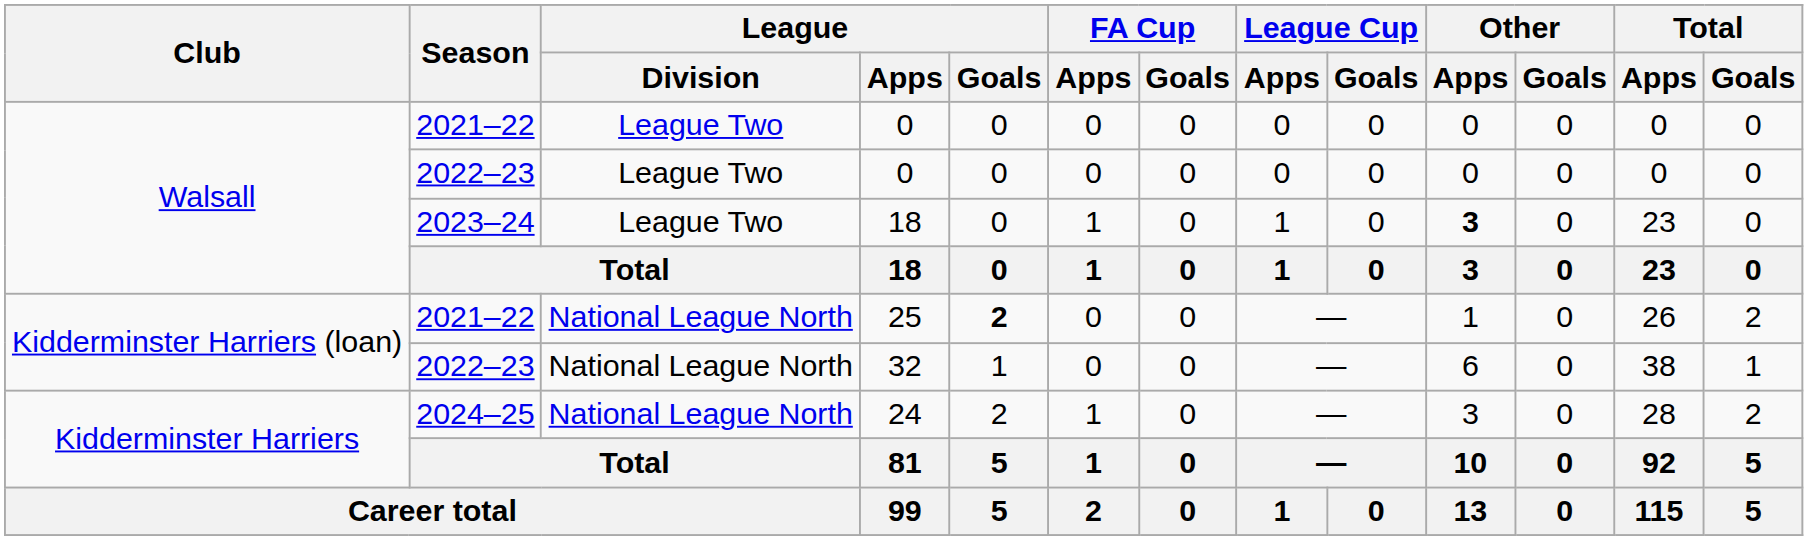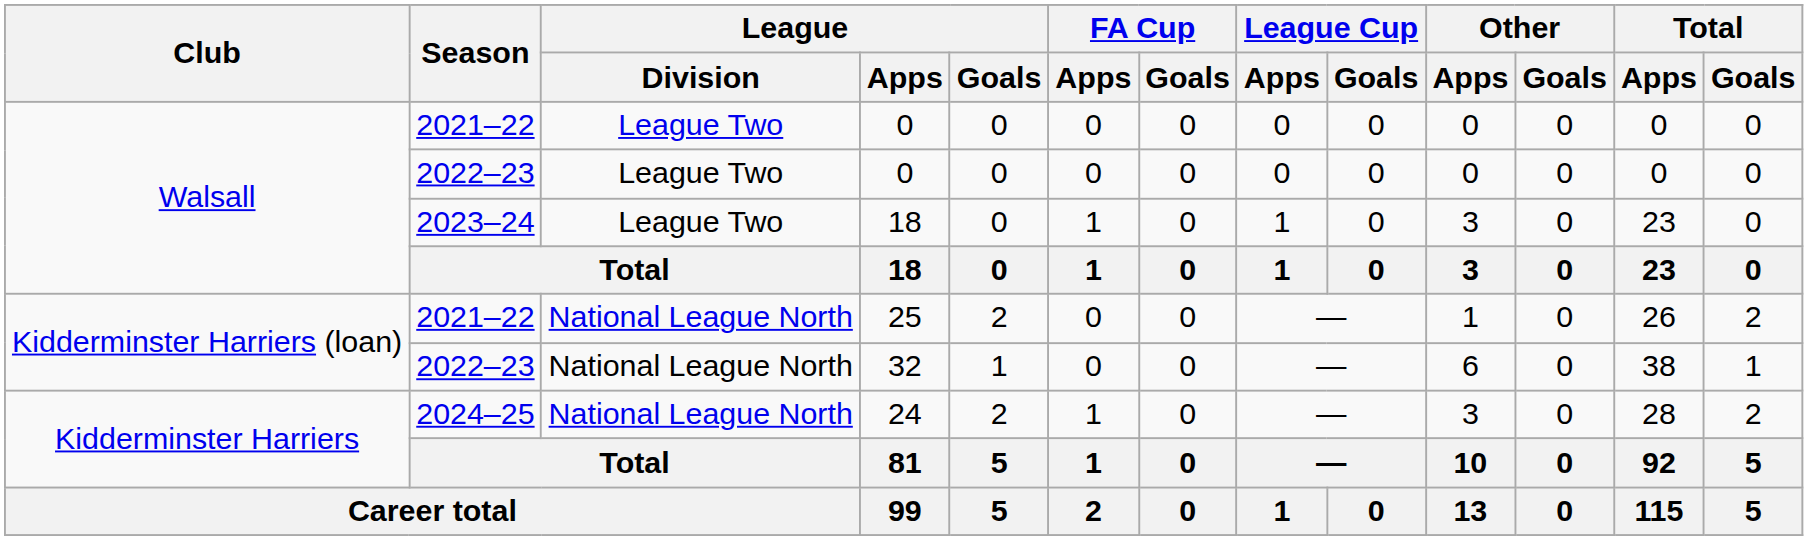(1470, 221) bold -> (1470, 221) normal
(999, 317) bold -> (999, 317) normal
